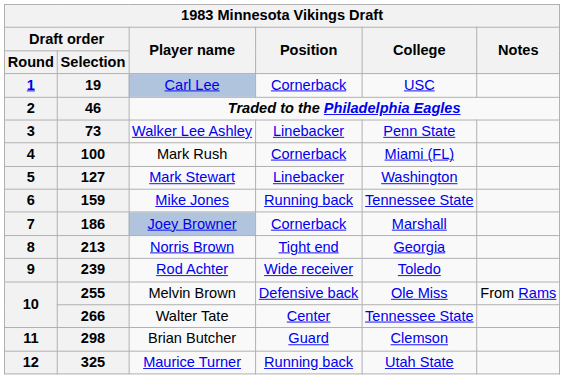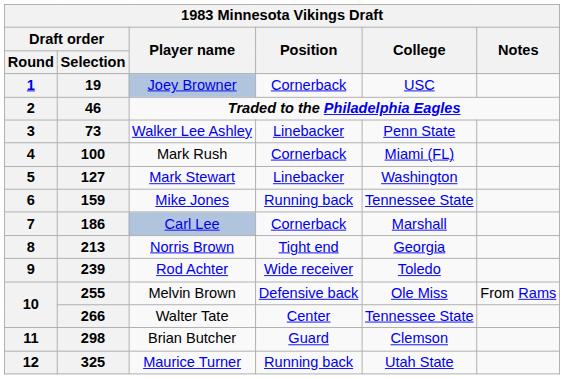(192, 85) Carl Lee -> (192, 85) Joey Browner
(192, 223) Joey Browner -> (192, 223) Carl Lee
